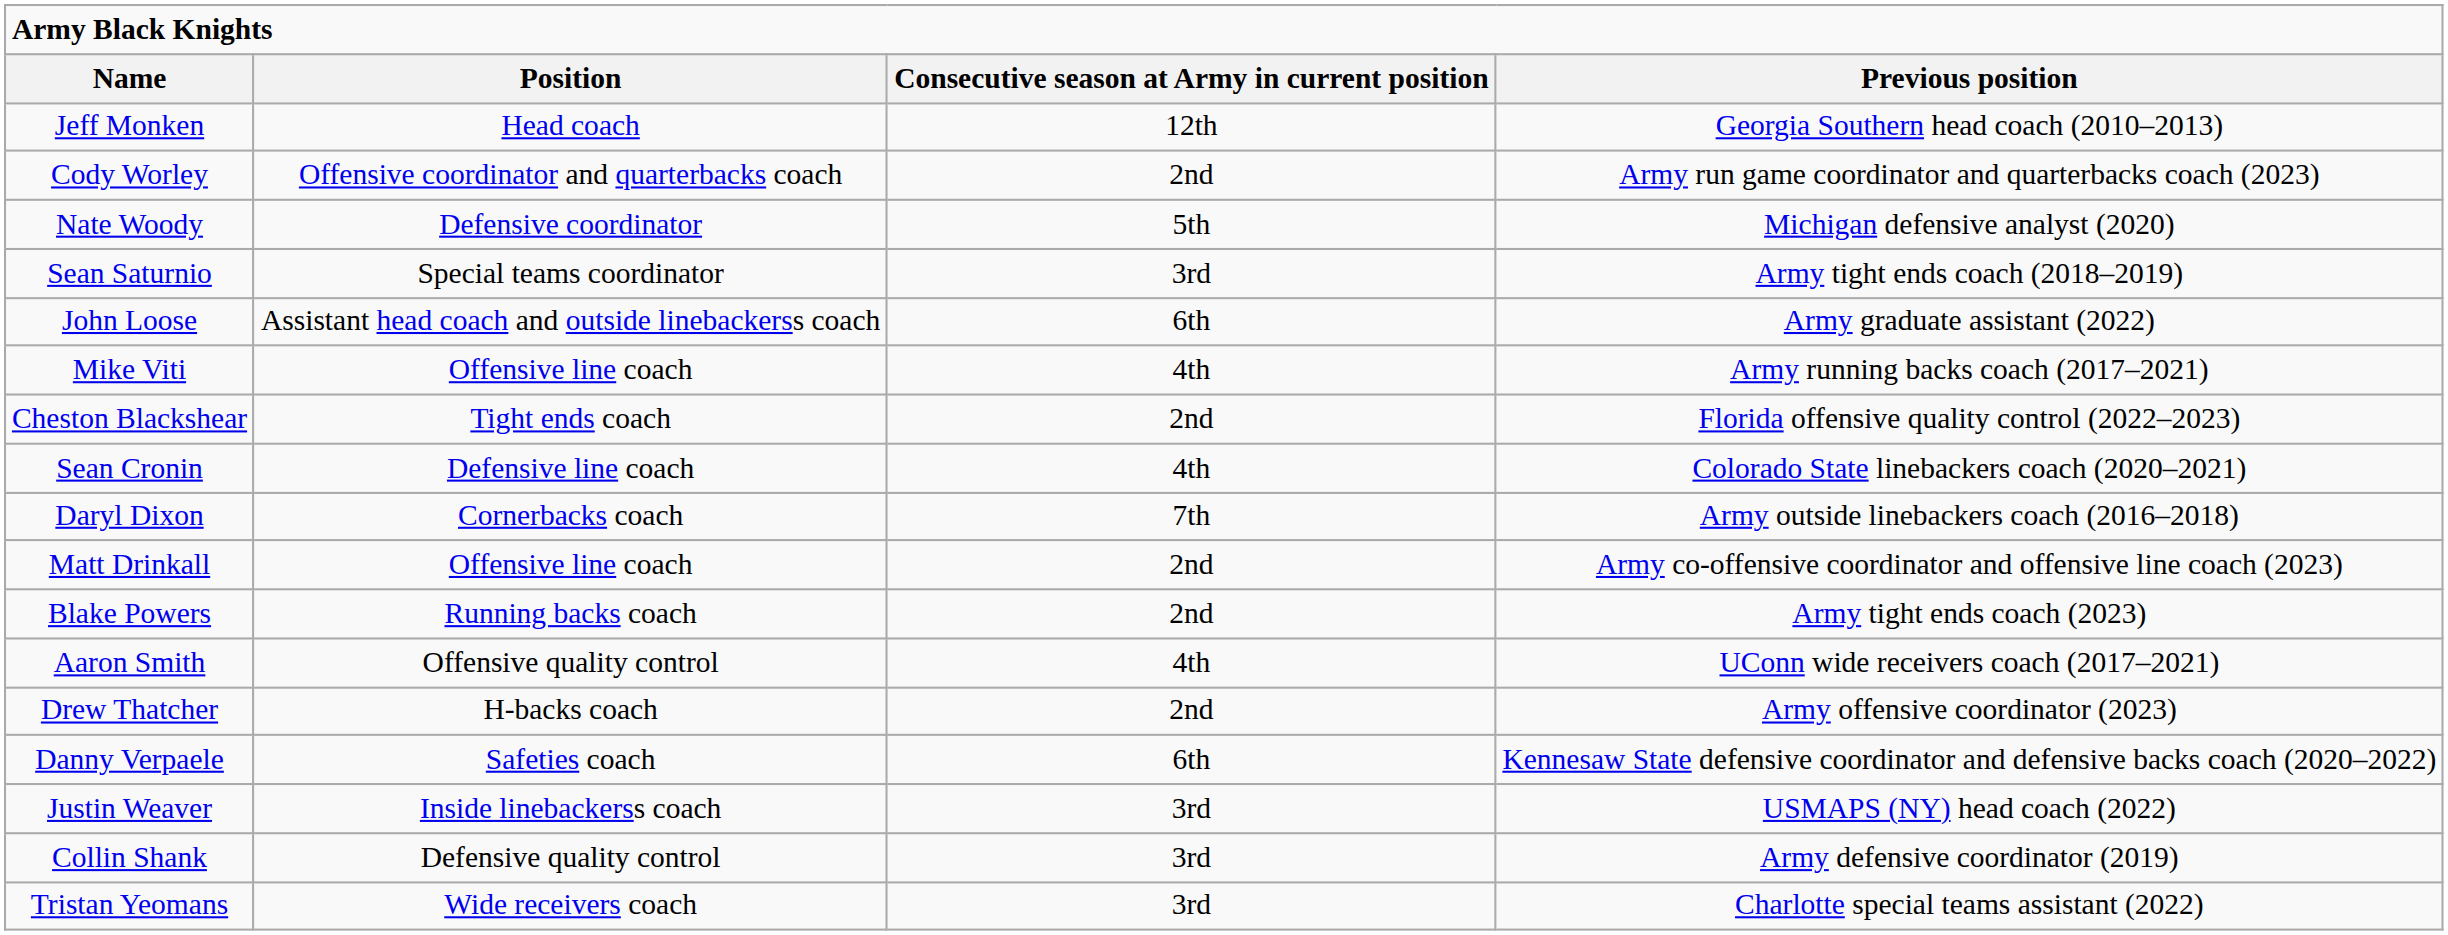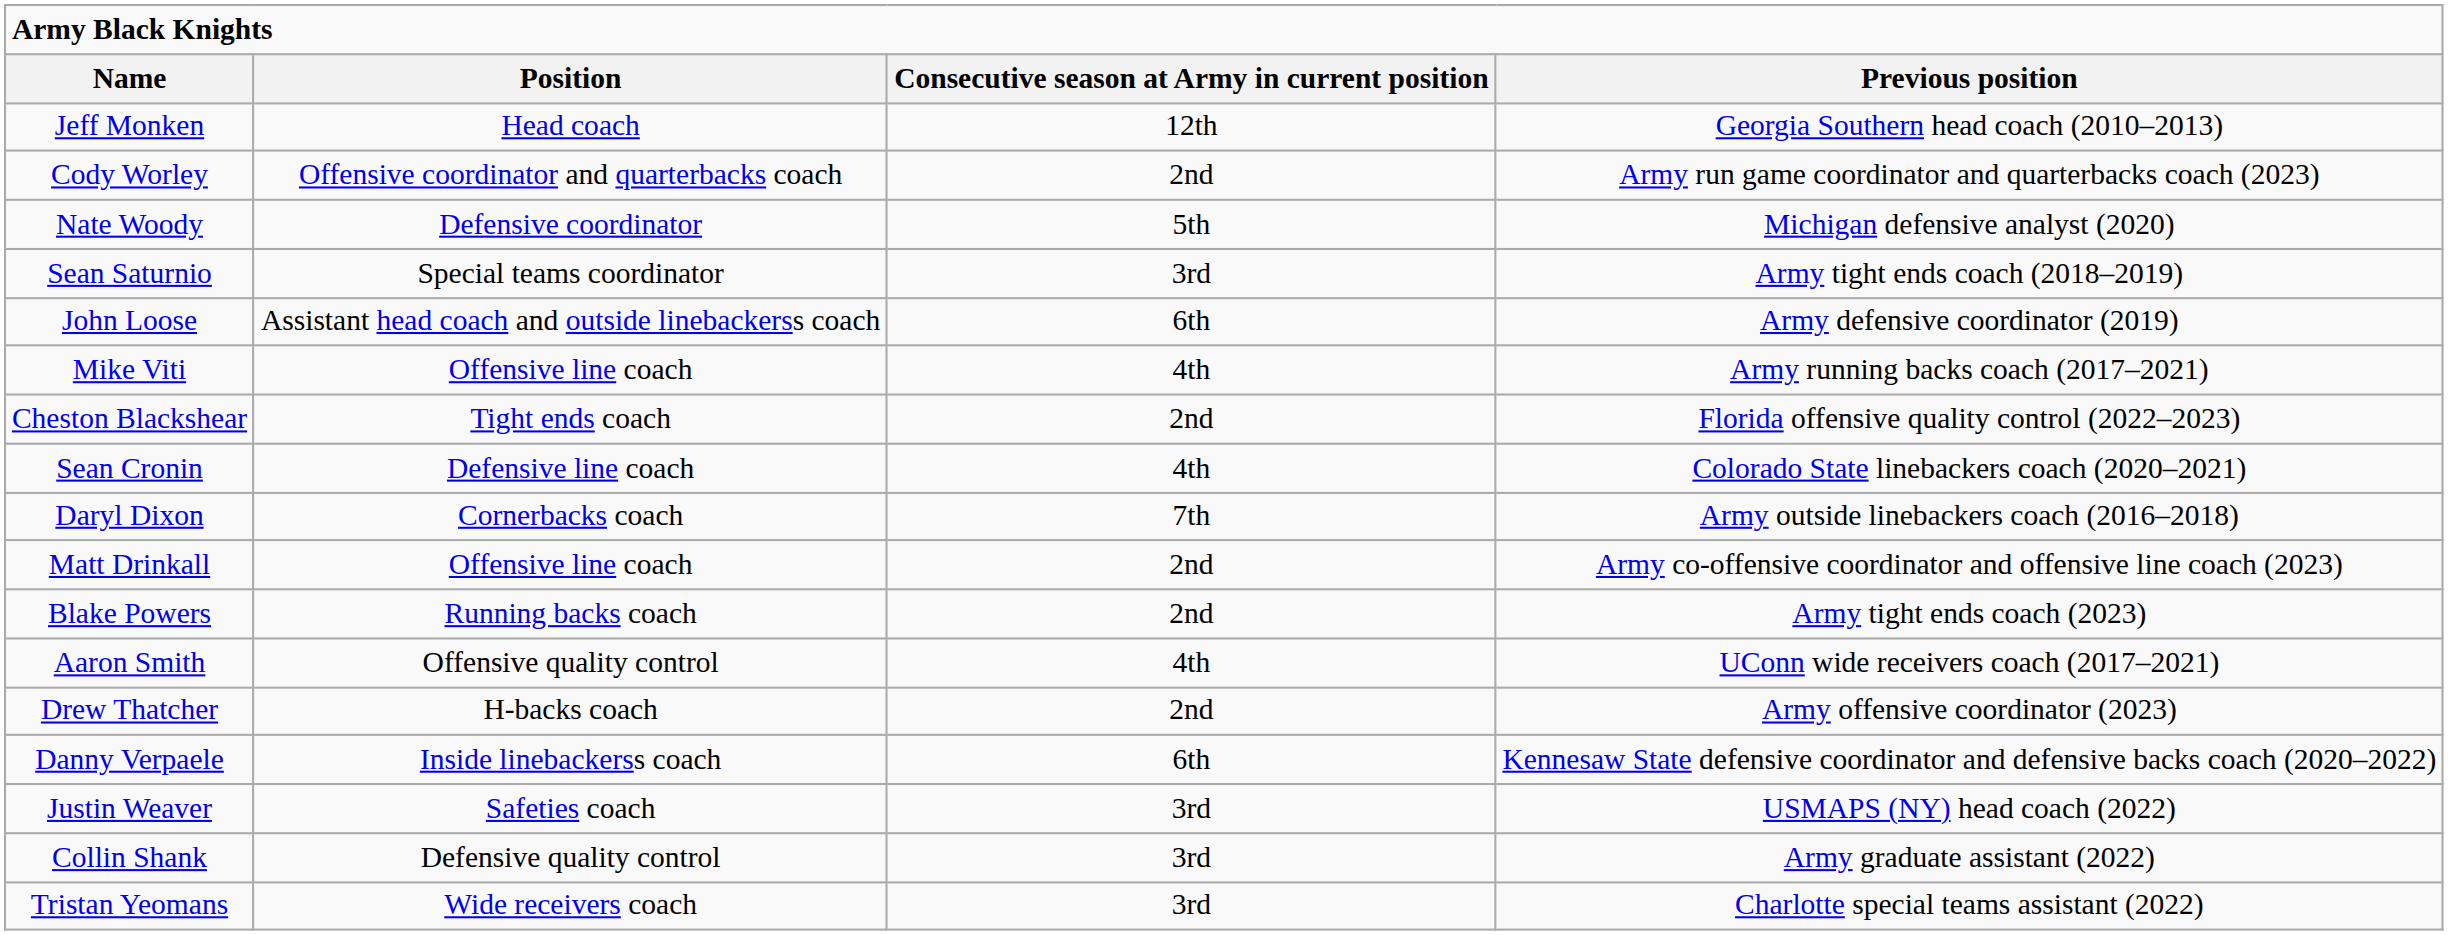(1969, 321) Army graduate assistant (2022) -> (1969, 321) Army defensive coordinator (2019)
(571, 759) Safeties coach -> (571, 759) Inside linebackerss coach
(571, 808) Inside linebackerss coach -> (571, 808) Safeties coach
(1969, 856) Army defensive coordinator (2019) -> (1969, 856) Army graduate assistant (2022)
